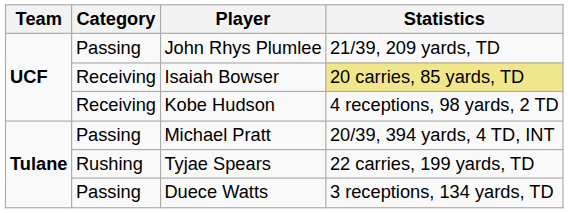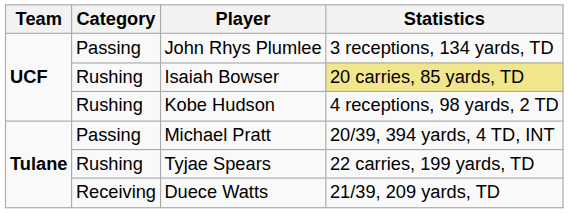(415, 48) 21/39, 209 yards, TD -> (442, 48) 3 receptions, 134 yards, TD
(116, 77) Receiving -> (109, 77) Rushing
(116, 105) Receiving -> (109, 105) Rushing
(108, 192) Passing -> (116, 192) Receiving
(442, 192) 3 receptions, 134 yards, TD -> (415, 192) 21/39, 209 yards, TD
